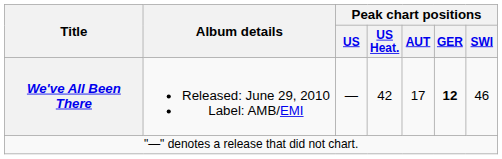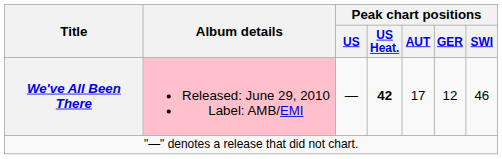(239, 104) no background -> (239, 104) pink background
(385, 96) normal -> (385, 96) bold
(450, 96) bold -> (450, 96) normal
